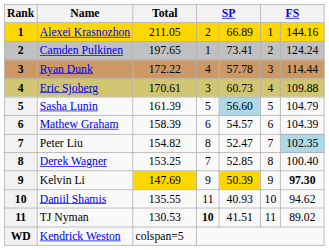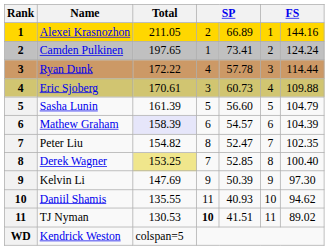(240, 106) lightblue background -> (240, 106) no background
(165, 124) no background -> (165, 124) lavender background
(302, 143) lightblue background -> (302, 143) no background
(165, 161) no background -> (165, 161) khaki background
(165, 180) gold background -> (165, 180) no background
(240, 180) gold background -> (240, 180) no background
(302, 180) bold -> (302, 180) normal
